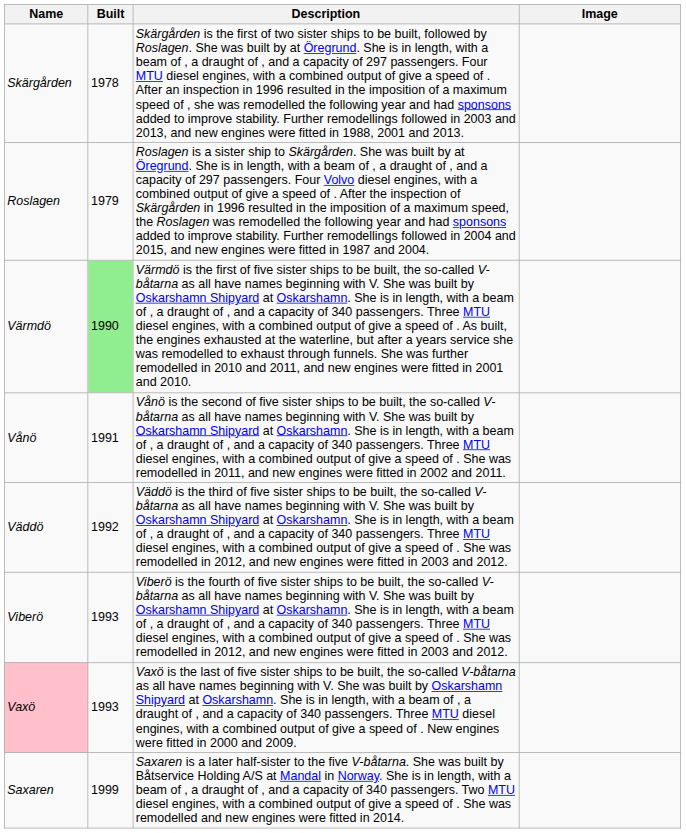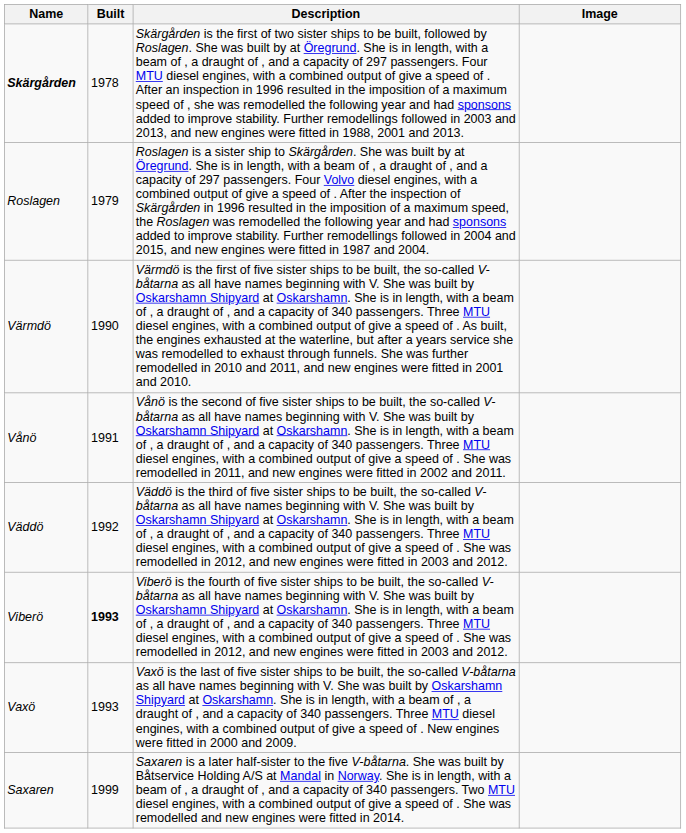(40, 83) normal -> (42, 83) bold
(105, 326) lightgreen background -> (105, 326) no background
(105, 617) normal -> (105, 617) bold
(21, 707) pink background -> (21, 707) no background
